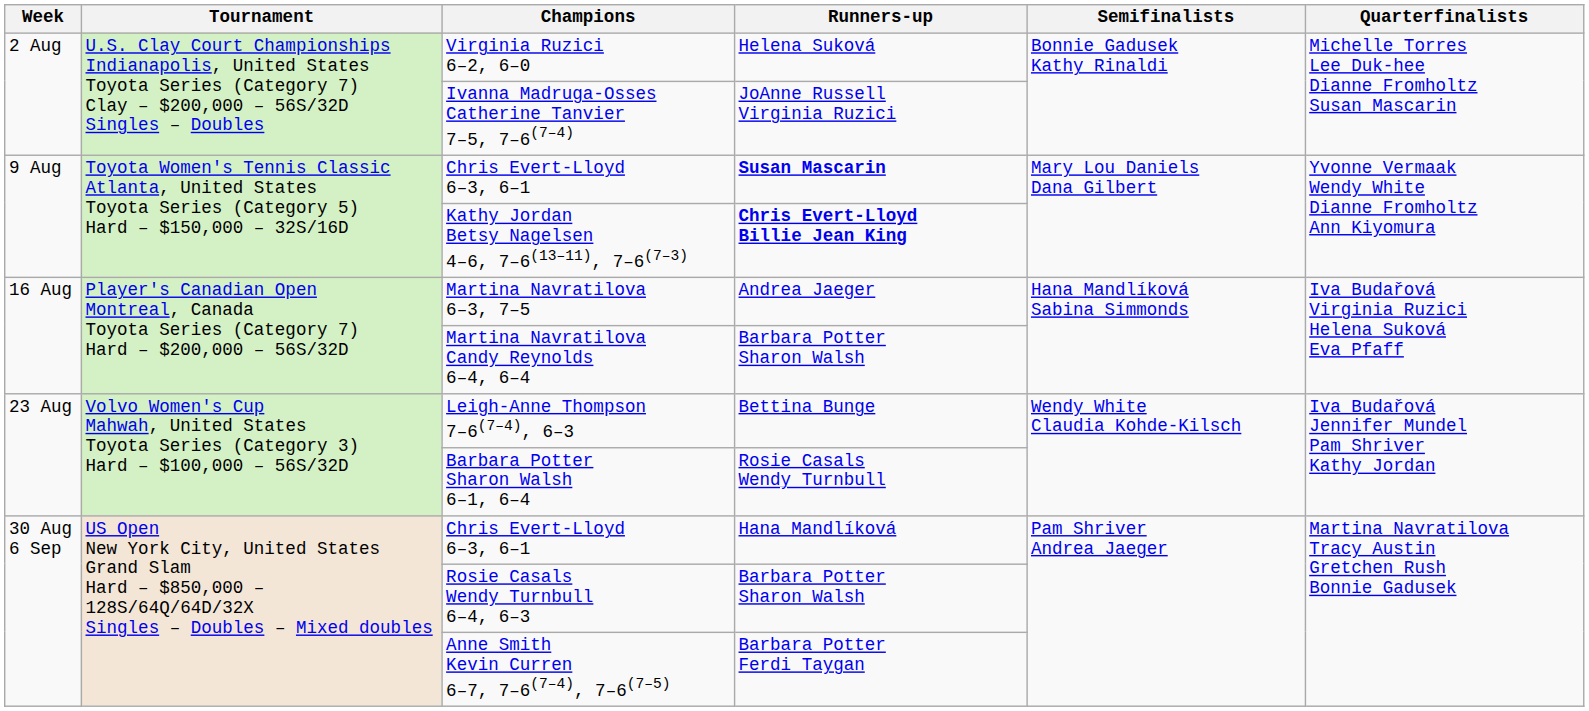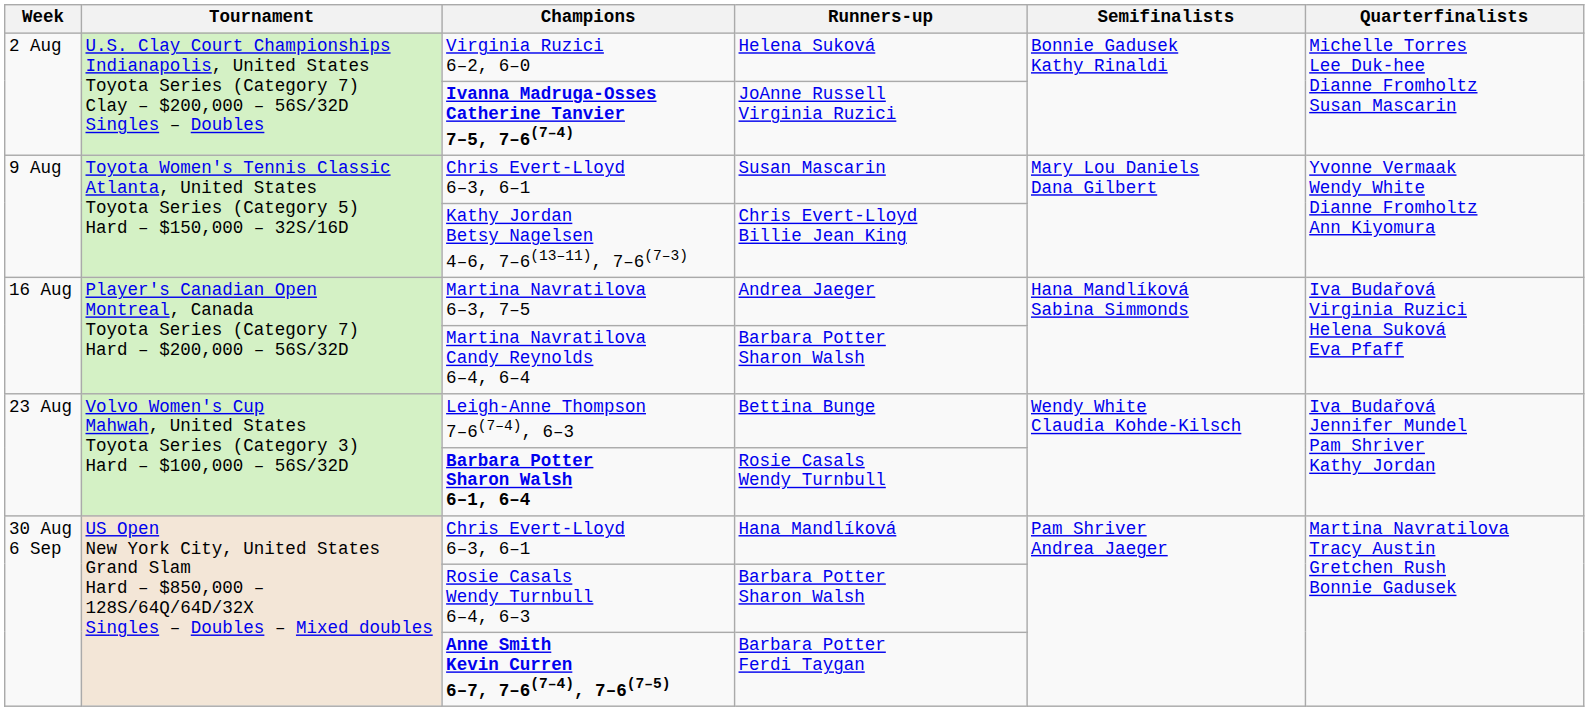(551, 119) normal -> (551, 119) bold
(812, 170) bold -> (812, 170) normal
(828, 228) bold -> (828, 228) normal
(520, 482) normal -> (520, 482) bold
(558, 669) normal -> (558, 669) bold
